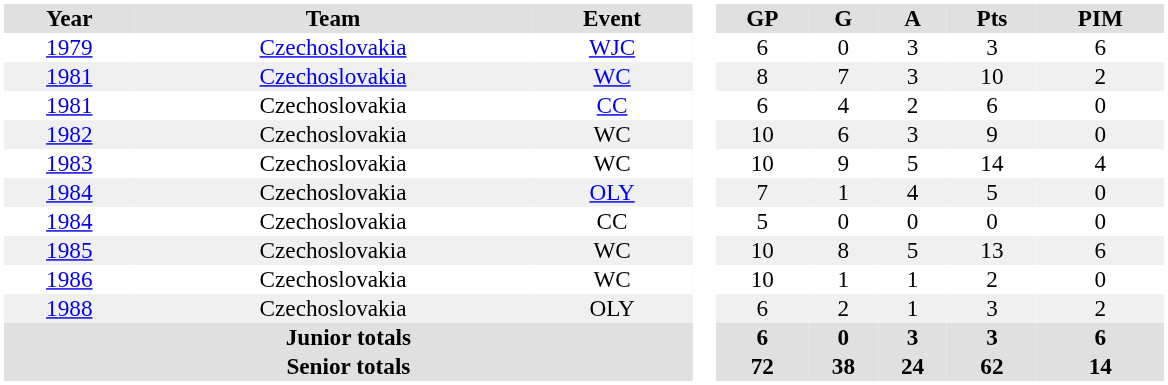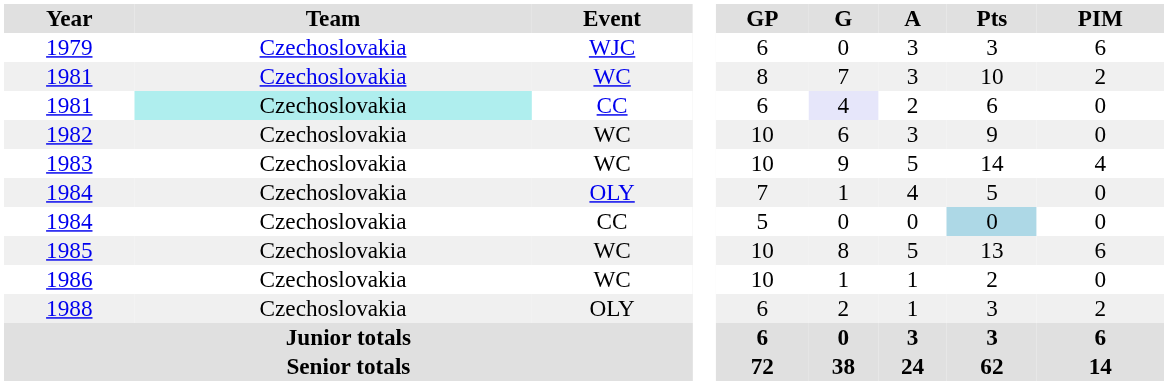(333, 105) no background -> (333, 105) paleturquoise background
(843, 105) no background -> (843, 105) lavender background
(992, 221) no background -> (992, 221) lightblue background
